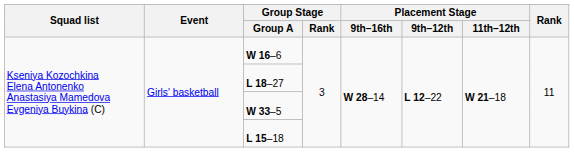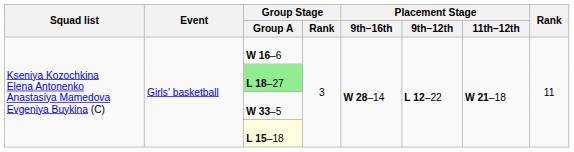(265, 84) no background -> (265, 84) lightgreen background
(265, 139) no background -> (265, 139) lightyellow background
